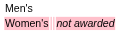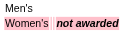(85, 23) normal -> (87, 23) bold
